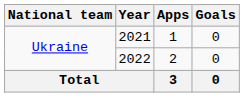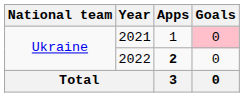(216, 37) no background -> (216, 37) pink background
(173, 59) normal -> (173, 59) bold
